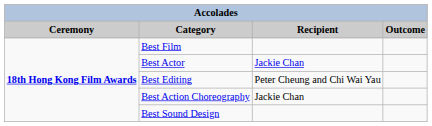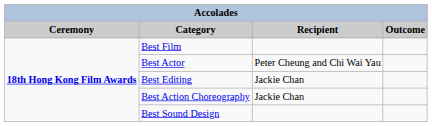(279, 63) Jackie Chan -> (318, 63) Peter Cheung and Chi Wai Yau
(318, 80) Peter Cheung and Chi Wai Yau -> (279, 80) Jackie Chan
